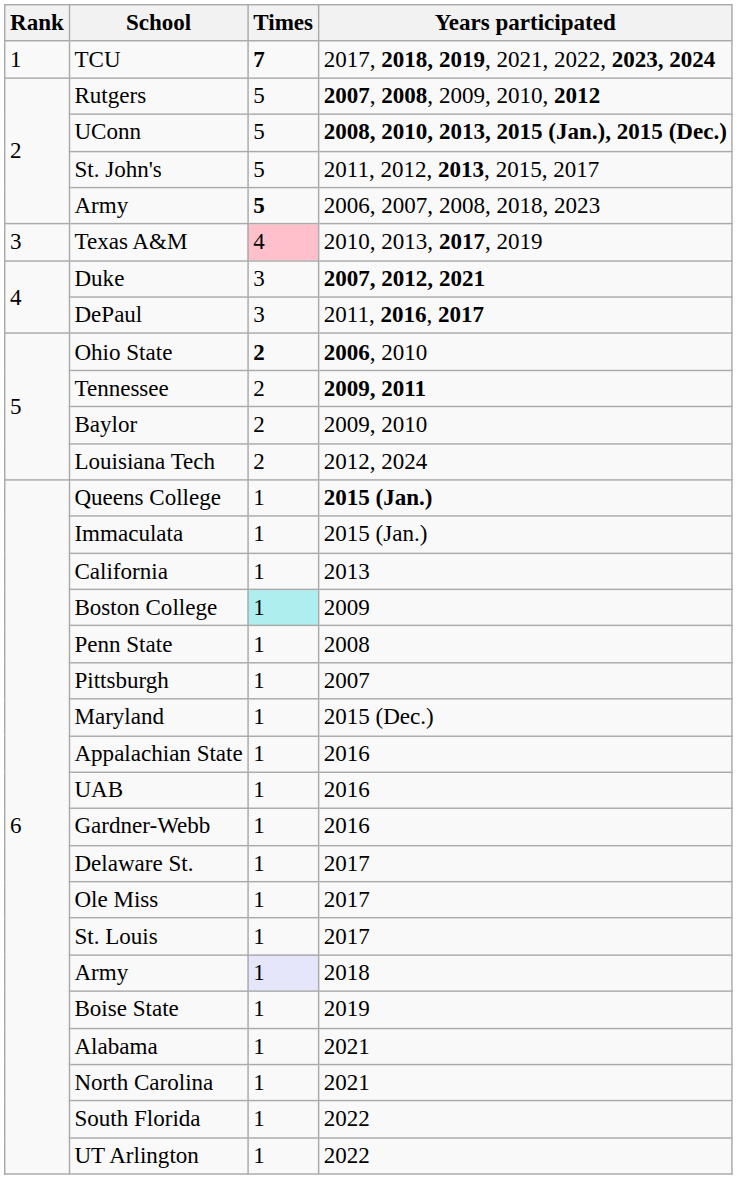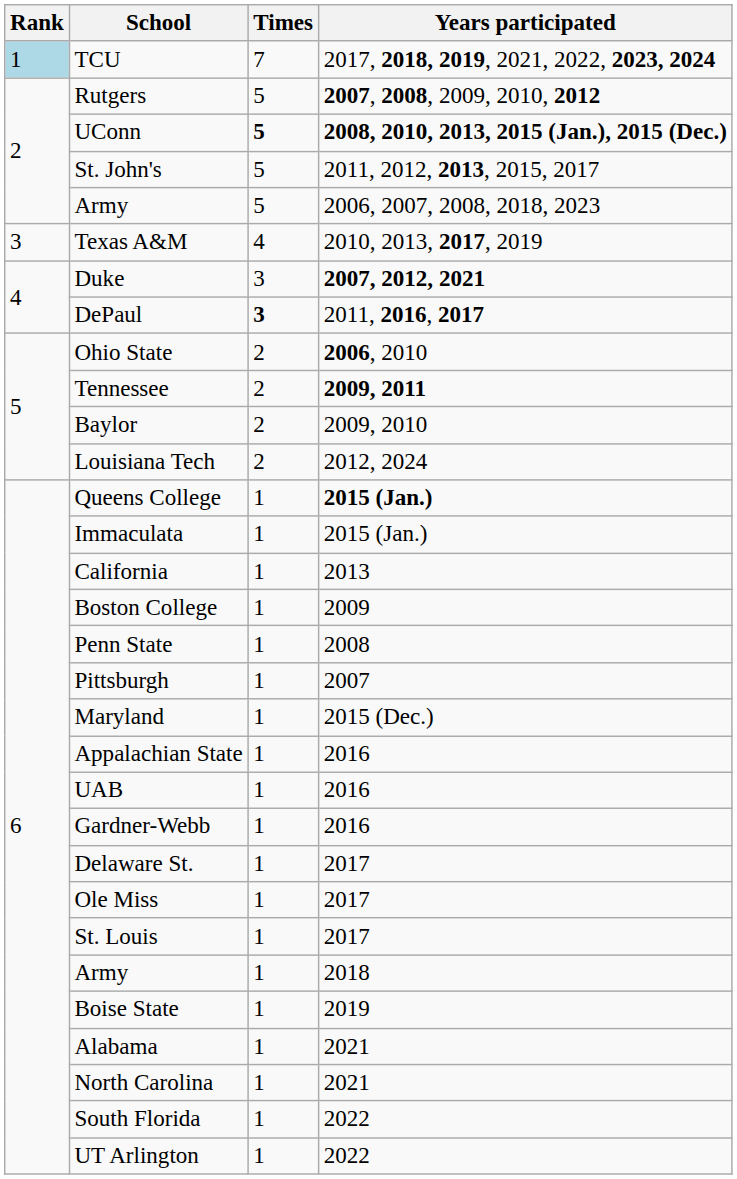(16, 59) no background -> (16, 59) lightblue background
(259, 59) bold -> (259, 59) normal
(259, 132) normal -> (259, 132) bold
(259, 205) bold -> (259, 205) normal
(259, 242) pink background -> (259, 242) no background
(259, 315) normal -> (259, 315) bold
(259, 351) bold -> (259, 351) normal
(259, 607) paleturquoise background -> (259, 607) no background
(259, 972) lavender background -> (259, 972) no background
